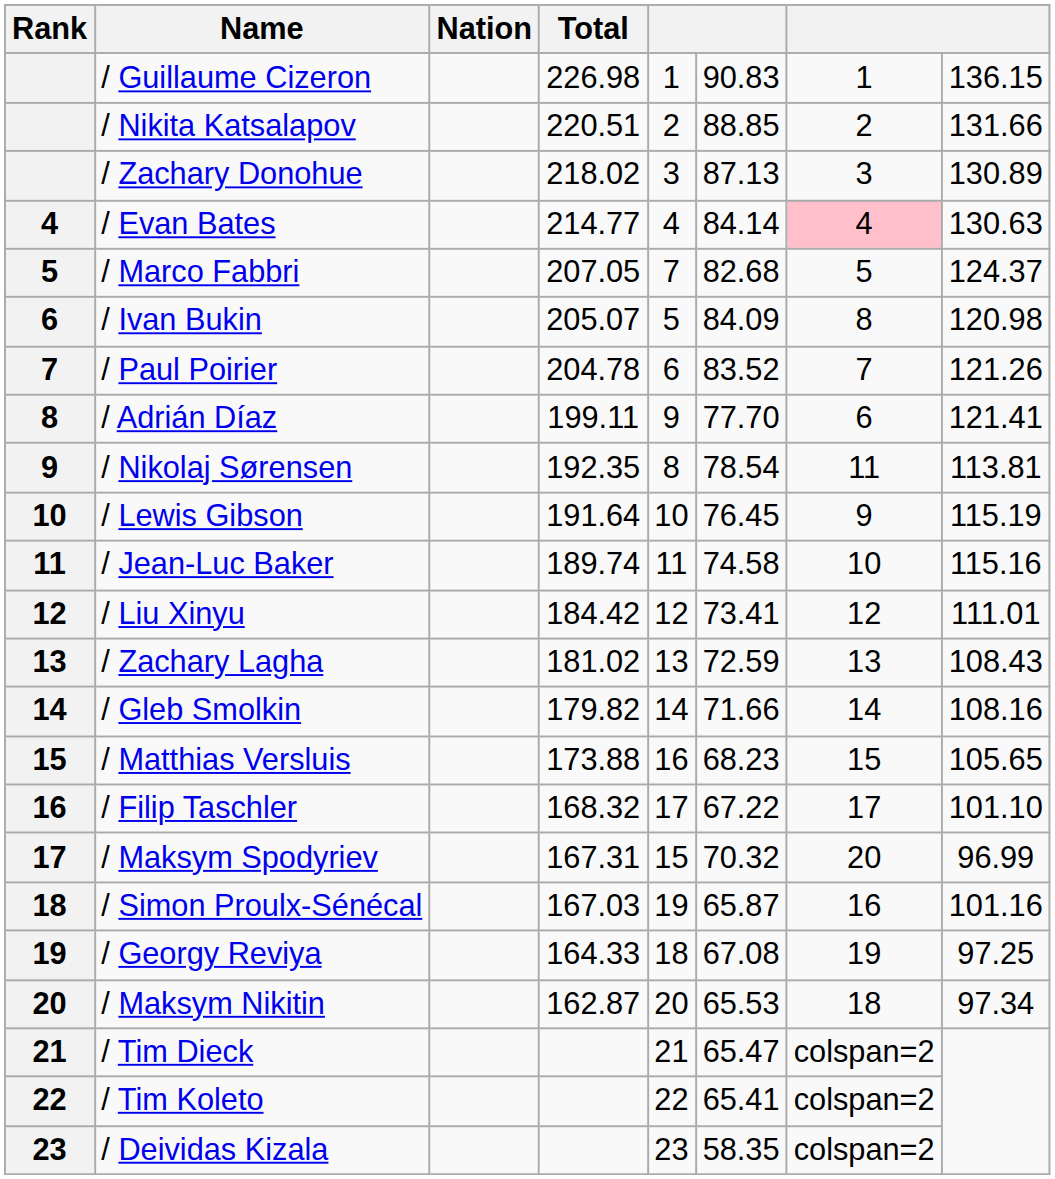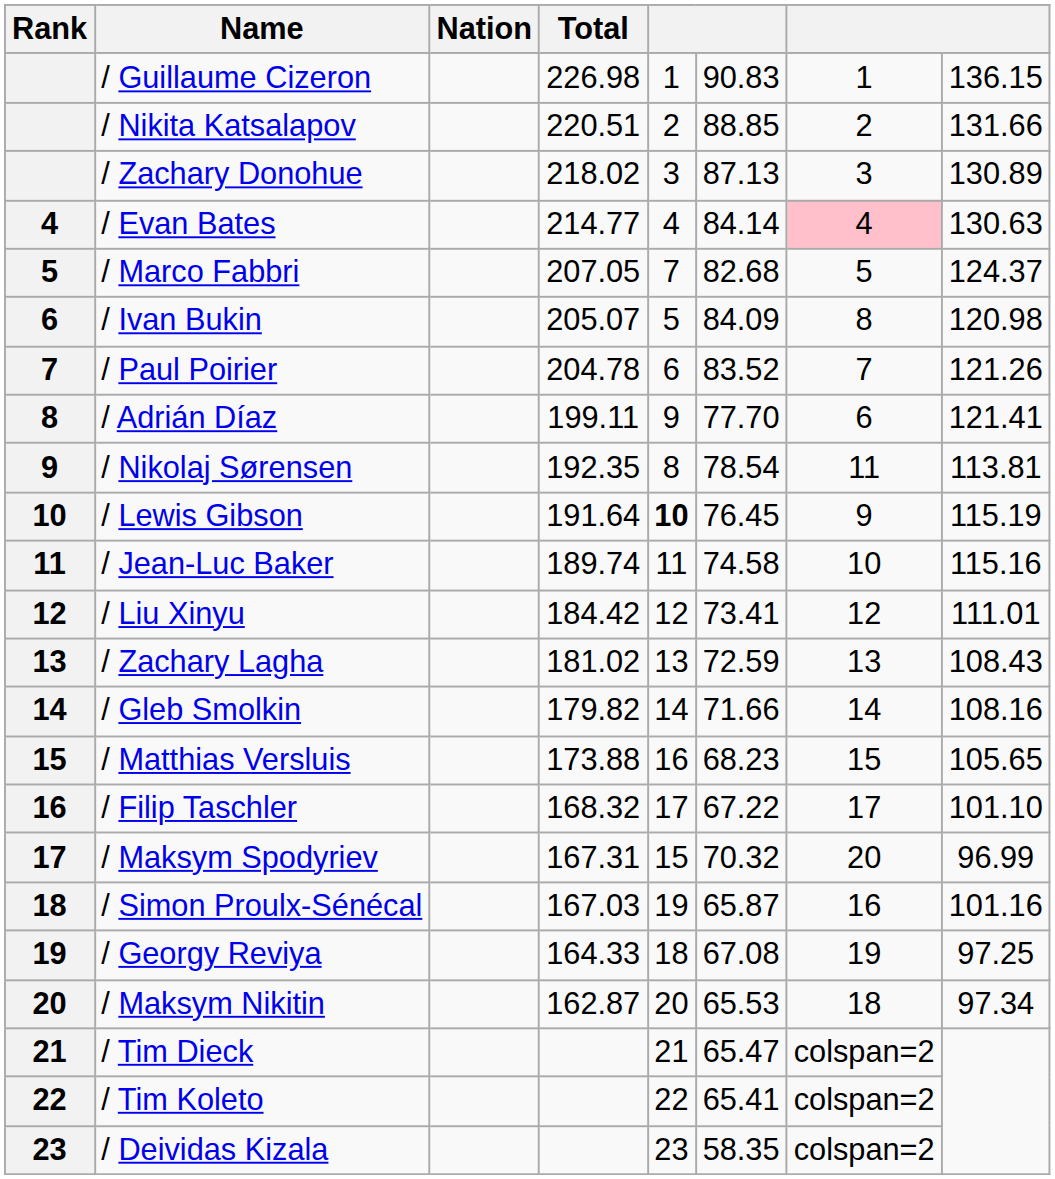(671, 516) normal -> (671, 516) bold
